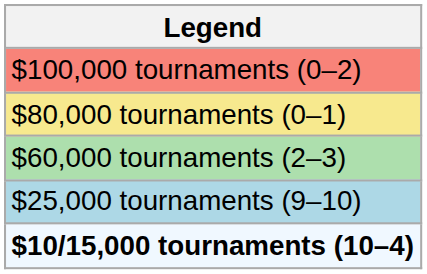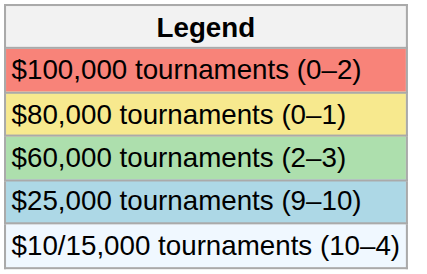(213, 245) bold -> (206, 245) normal
